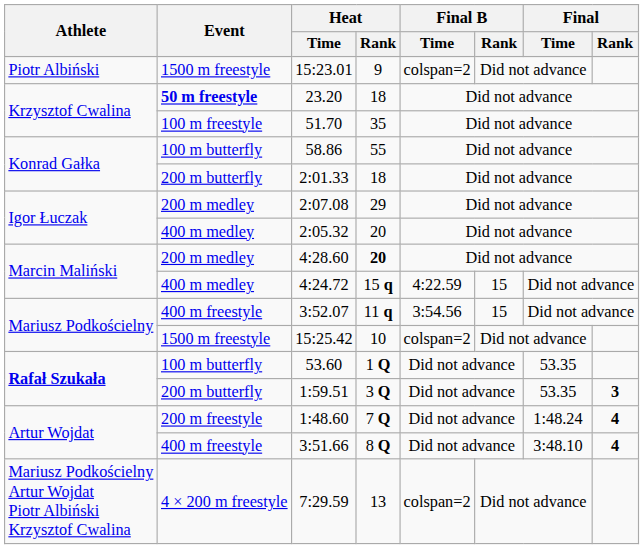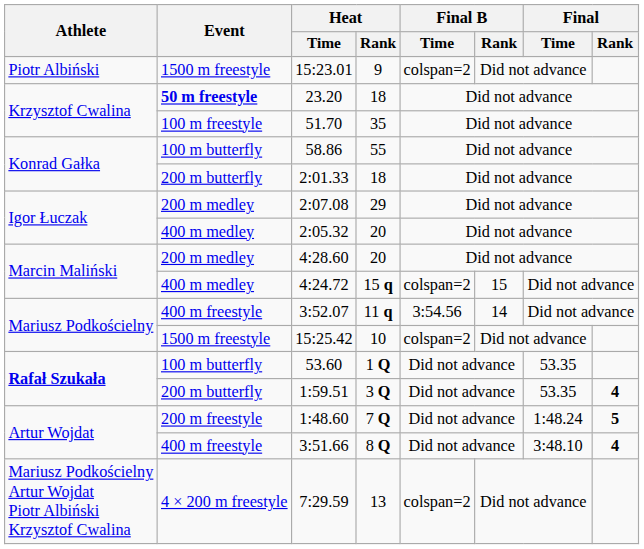(378, 258) bold -> (378, 258) normal
(437, 285) 4:22.59 -> (437, 285) colspan=2
(499, 312) 15 -> (499, 312) 14
(615, 392) 3 -> (615, 392) 4
(615, 419) 4 -> (615, 419) 5
